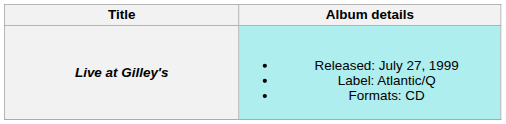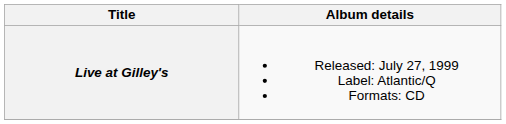(370, 80) paleturquoise background -> (370, 80) no background
